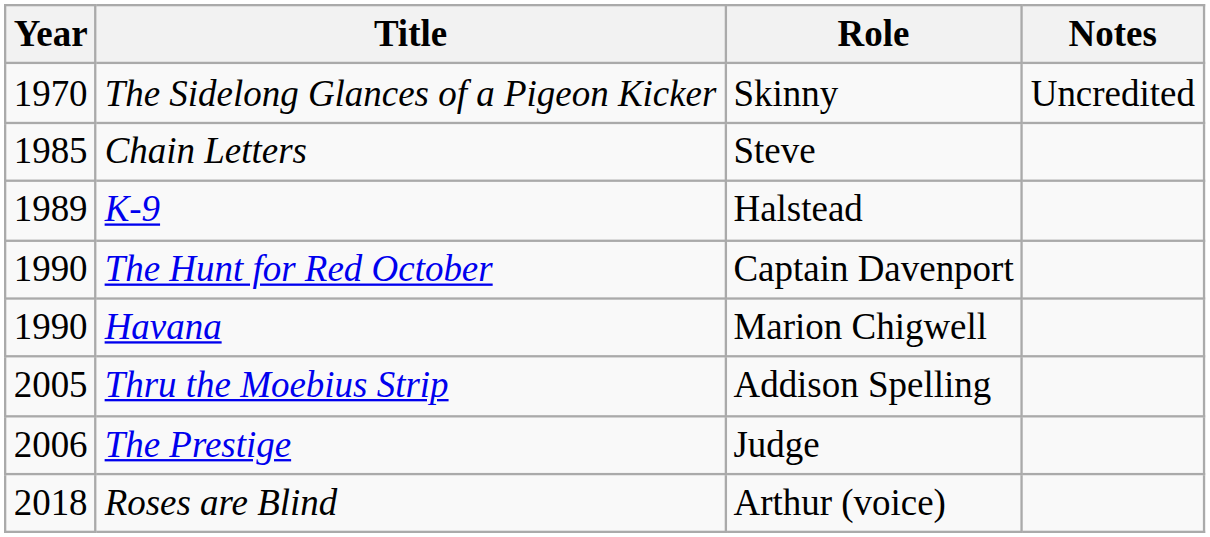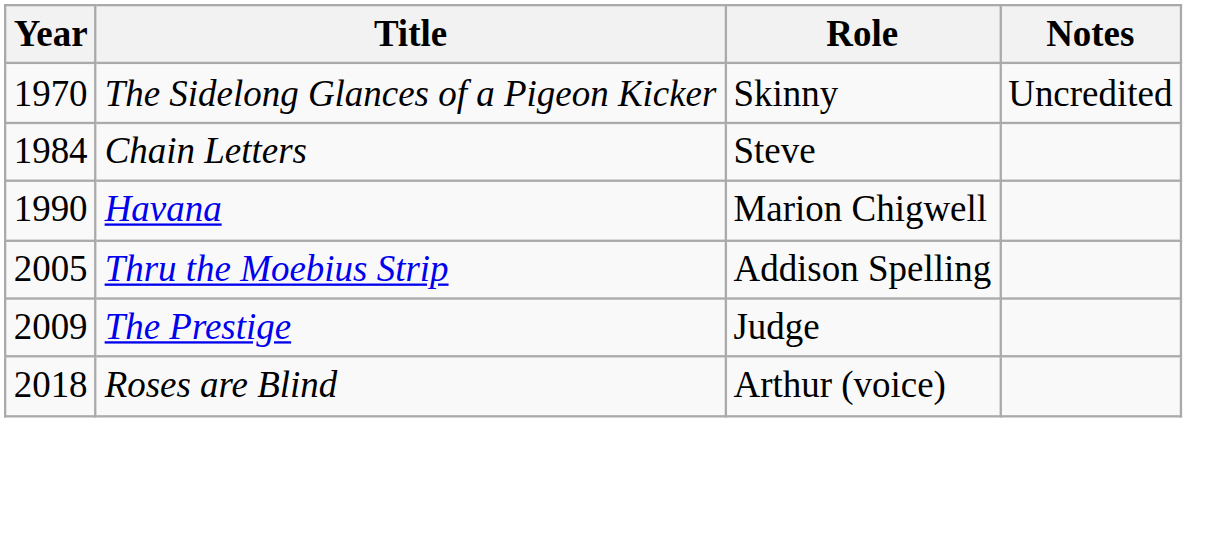(51, 151) 1985 -> (51, 151) 1984
- row: (132, 209)
- row: (299, 268)
(51, 444) 2006 -> (51, 326) 2009
